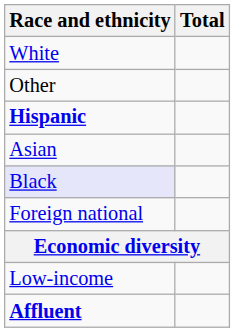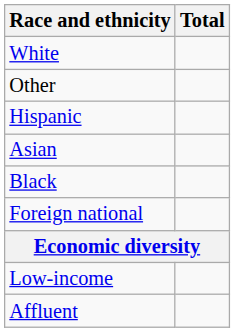(48, 117) bold -> (45, 117) normal
(33, 181) lavender background -> (33, 181) no background
(45, 310) bold -> (44, 310) normal
